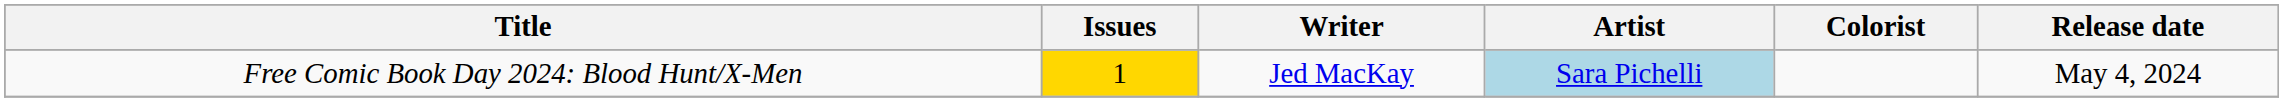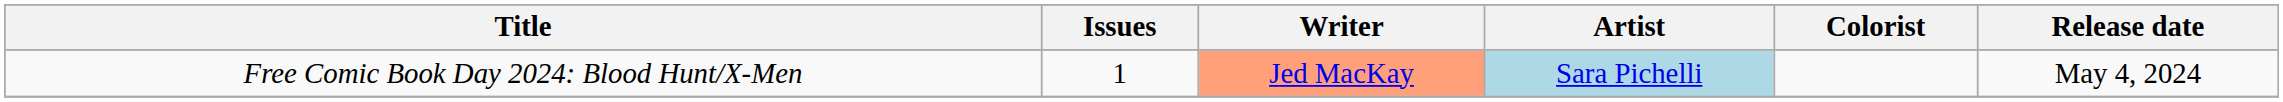(1120, 73) gold background -> (1120, 73) no background
(1342, 73) no background -> (1342, 73) lightsalmon background
